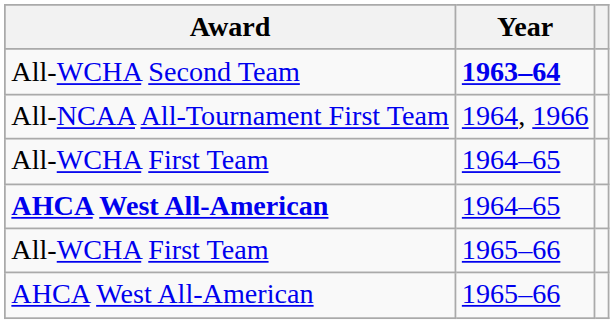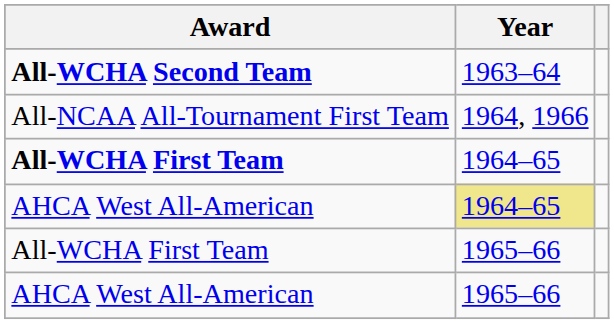(156, 71) normal -> (162, 71) bold
(511, 71) bold -> (511, 71) normal
(140, 160) normal -> (147, 160) bold
(170, 205) bold -> (162, 205) normal
(511, 205) no background -> (511, 205) khaki background
